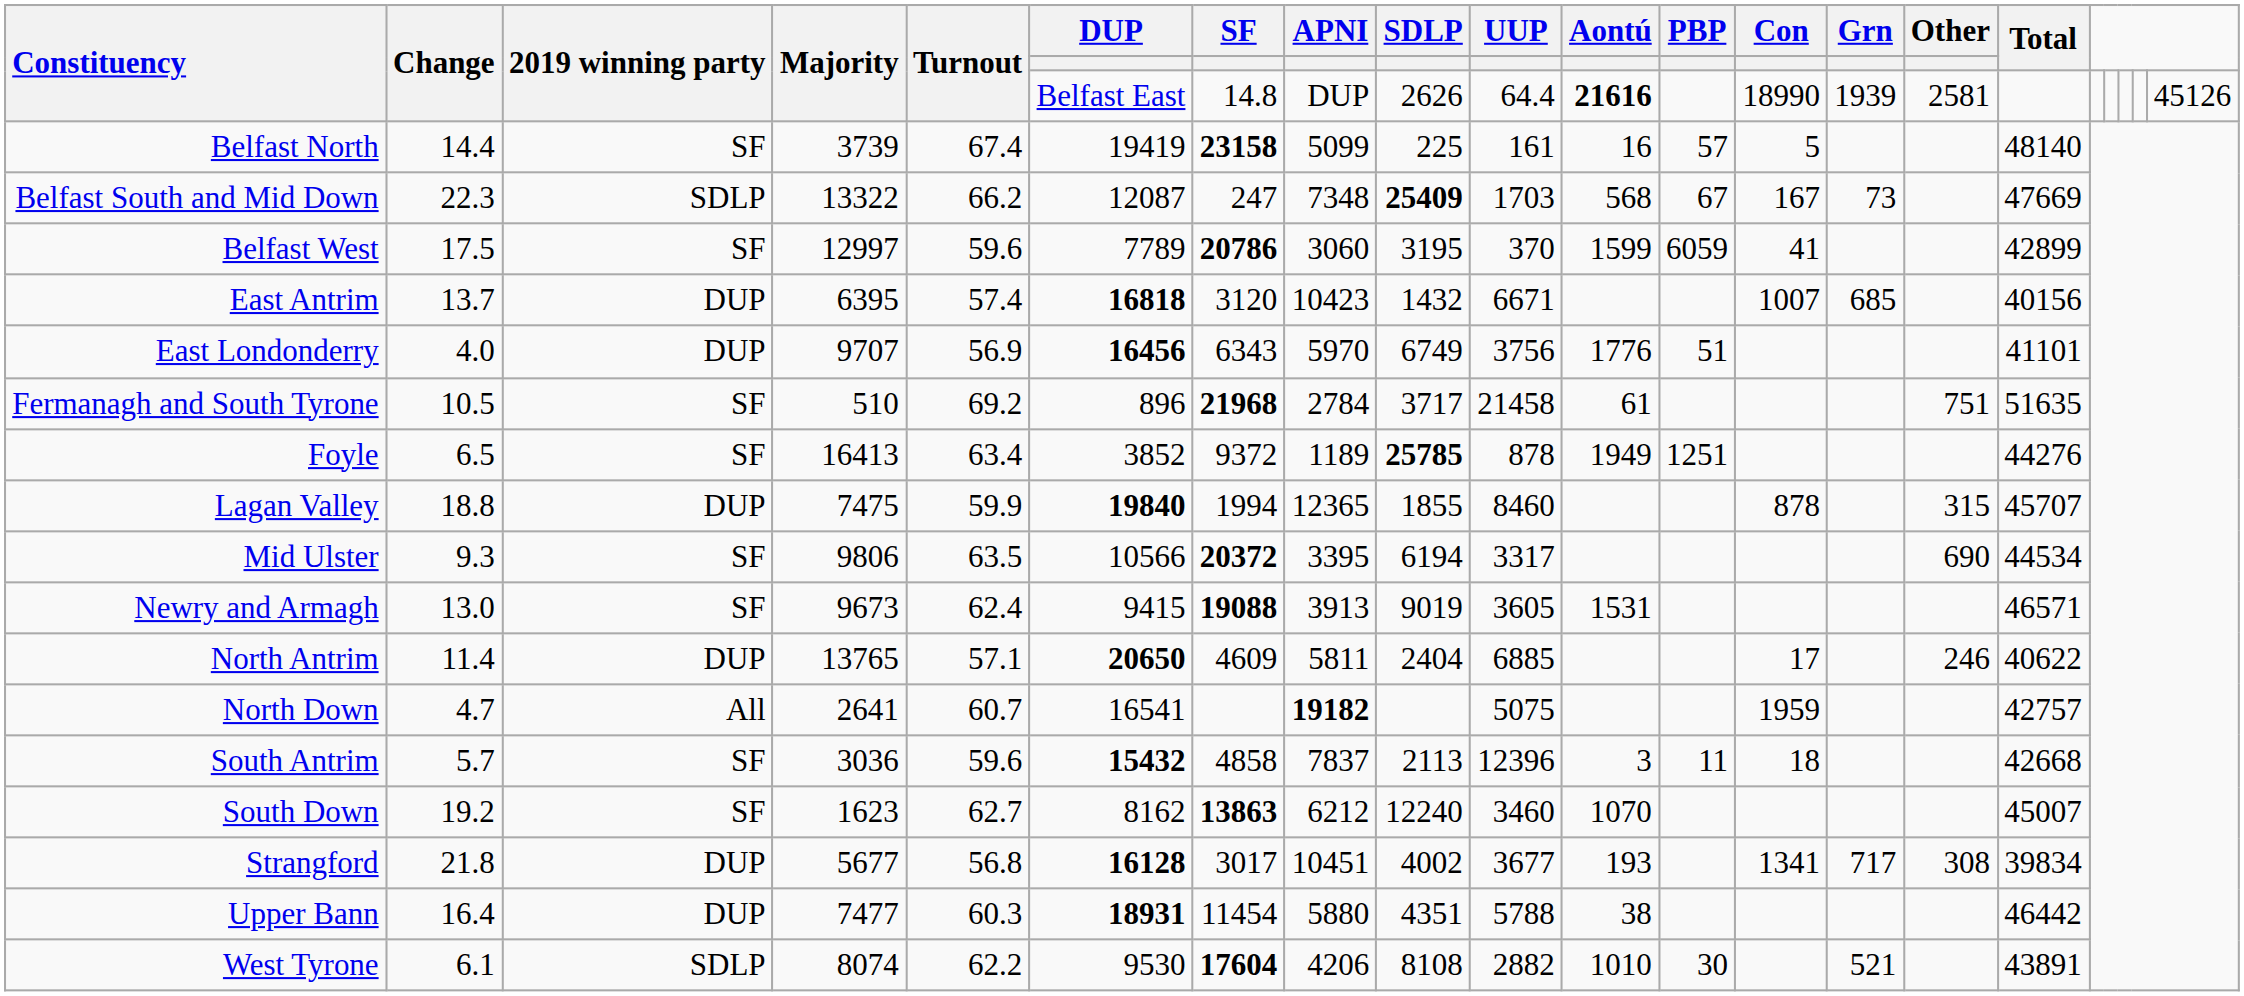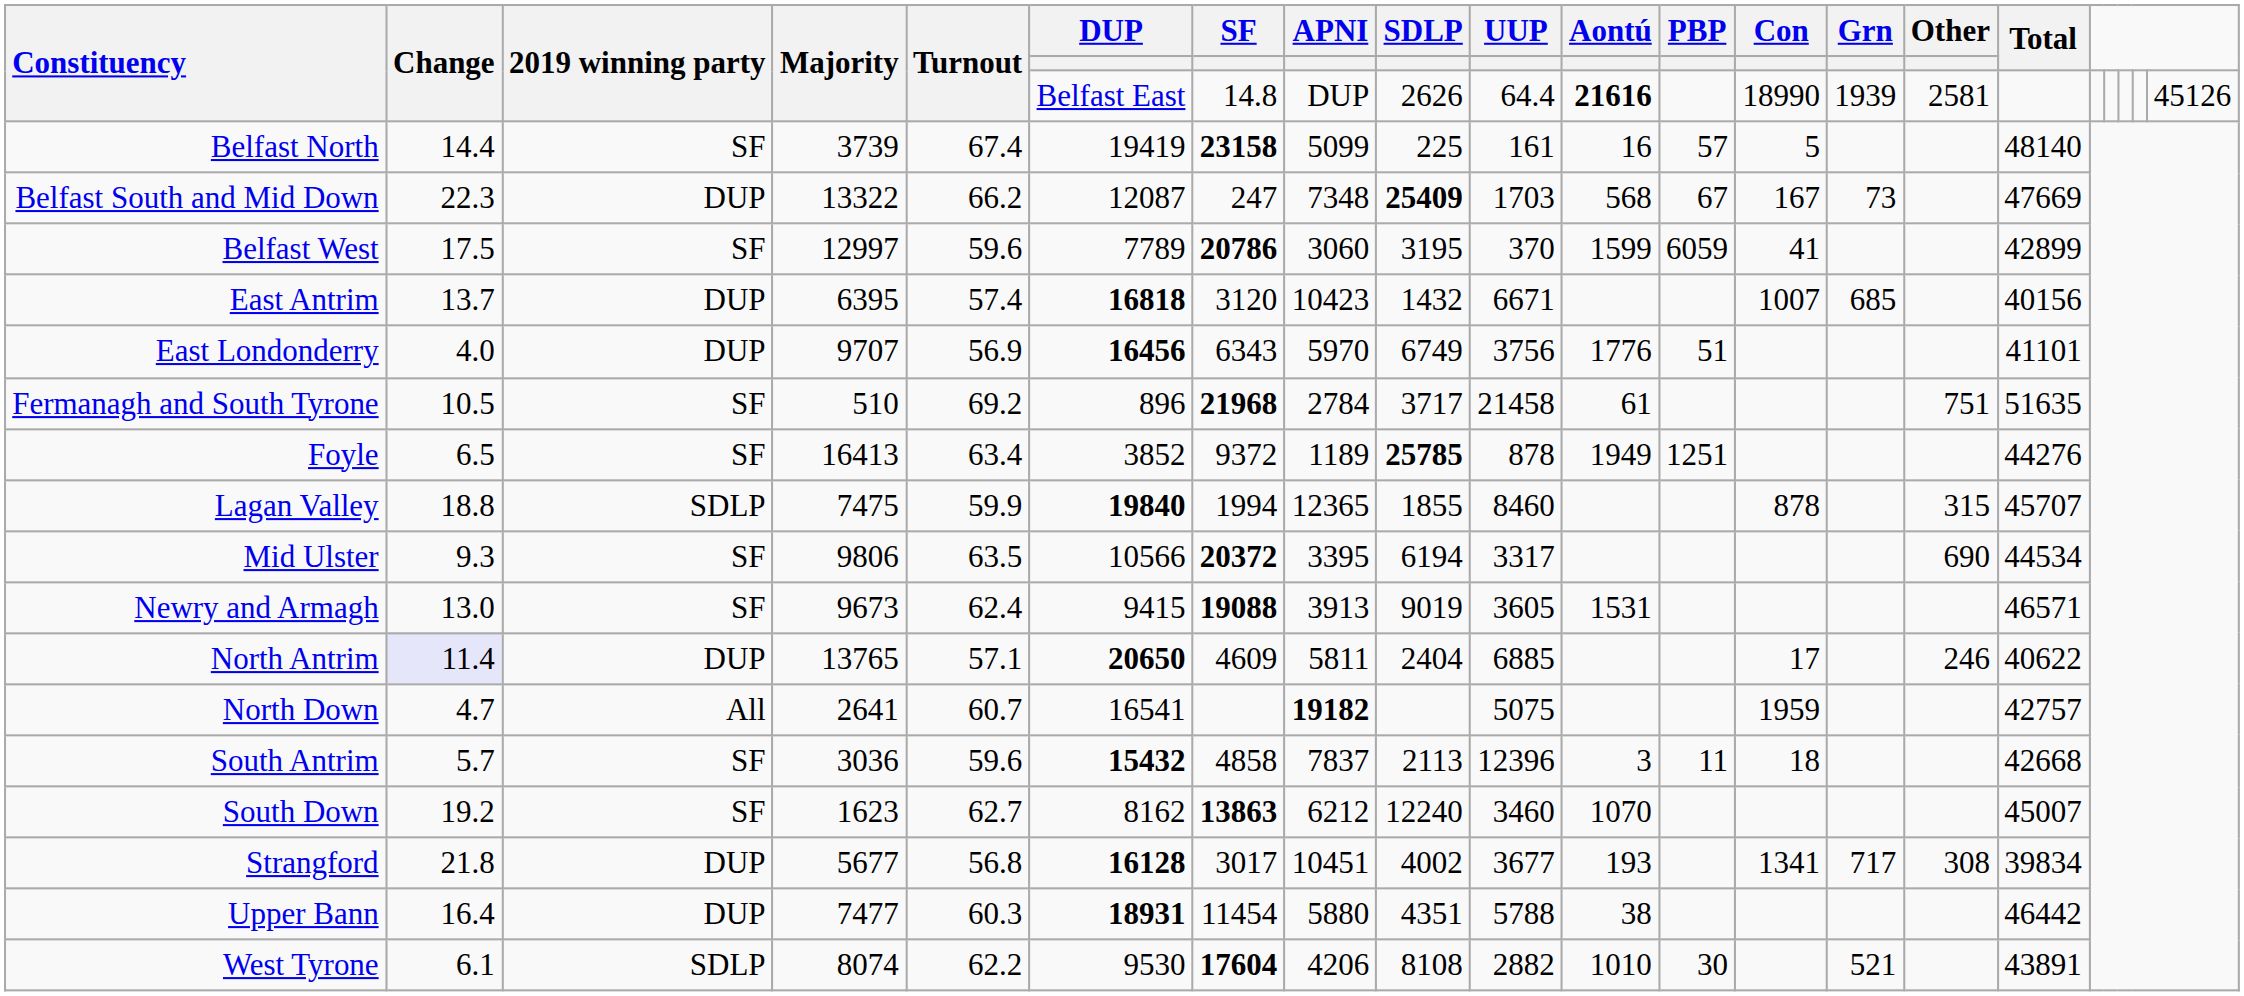(728, 198) SDLP -> (735, 198) DUP
(735, 504) DUP -> (728, 504) SDLP
(468, 658) no background -> (468, 658) lavender background
